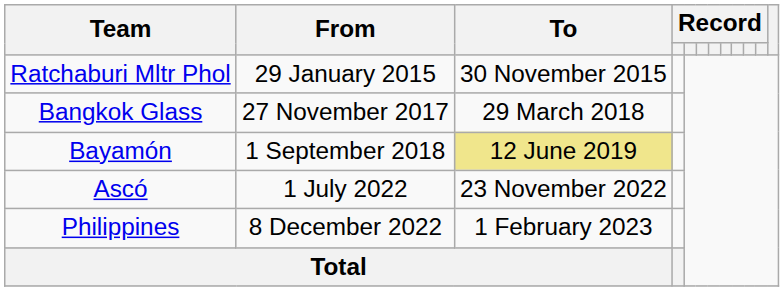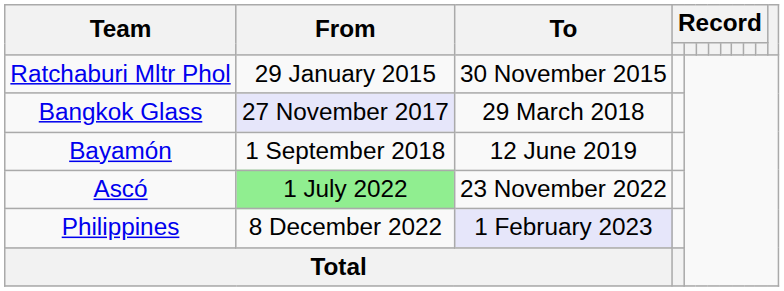(345, 112) no background -> (345, 112) lavender background
(563, 150) khaki background -> (563, 150) no background
(345, 189) no background -> (345, 189) lightgreen background
(563, 227) no background -> (563, 227) lavender background
